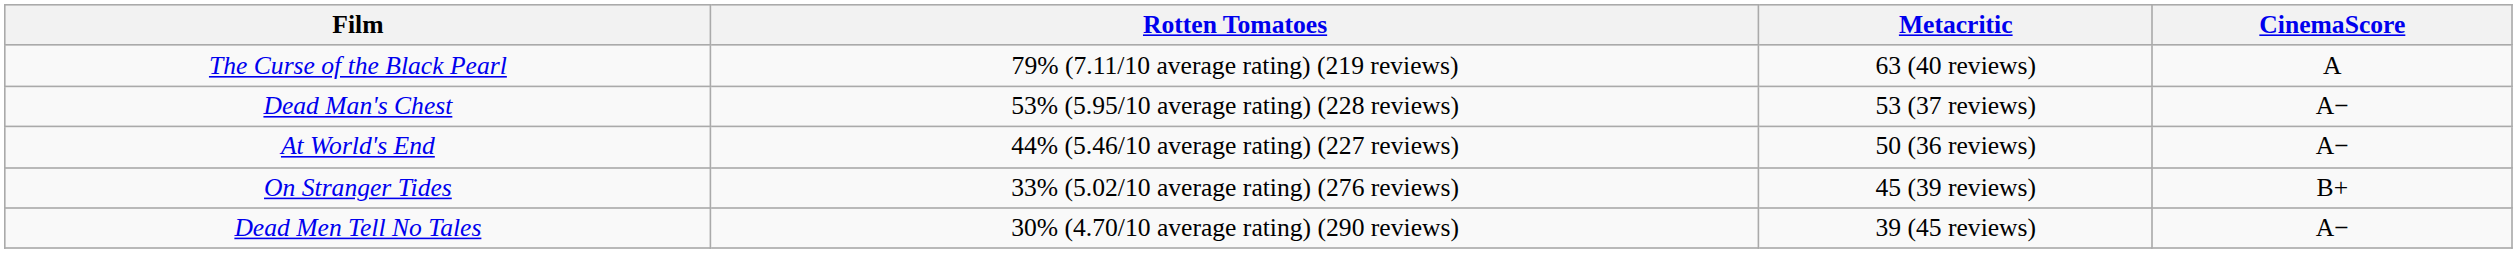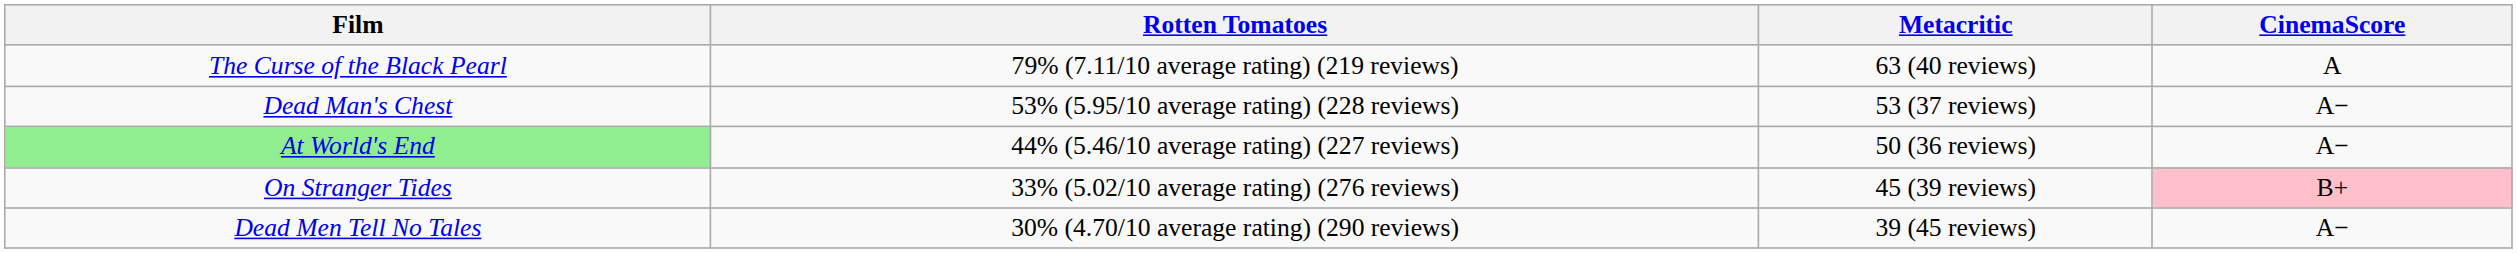(358, 146) no background -> (358, 146) lightgreen background
(2332, 187) no background -> (2332, 187) pink background
